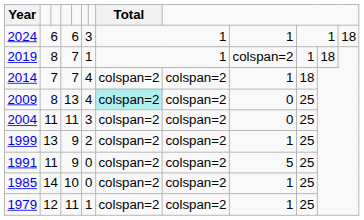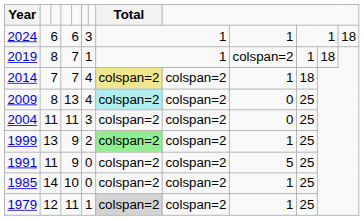(129, 78) no background -> (129, 78) khaki background
(129, 141) no background -> (129, 141) lightgreen background
(129, 204) no background -> (129, 204) lightgrey background
